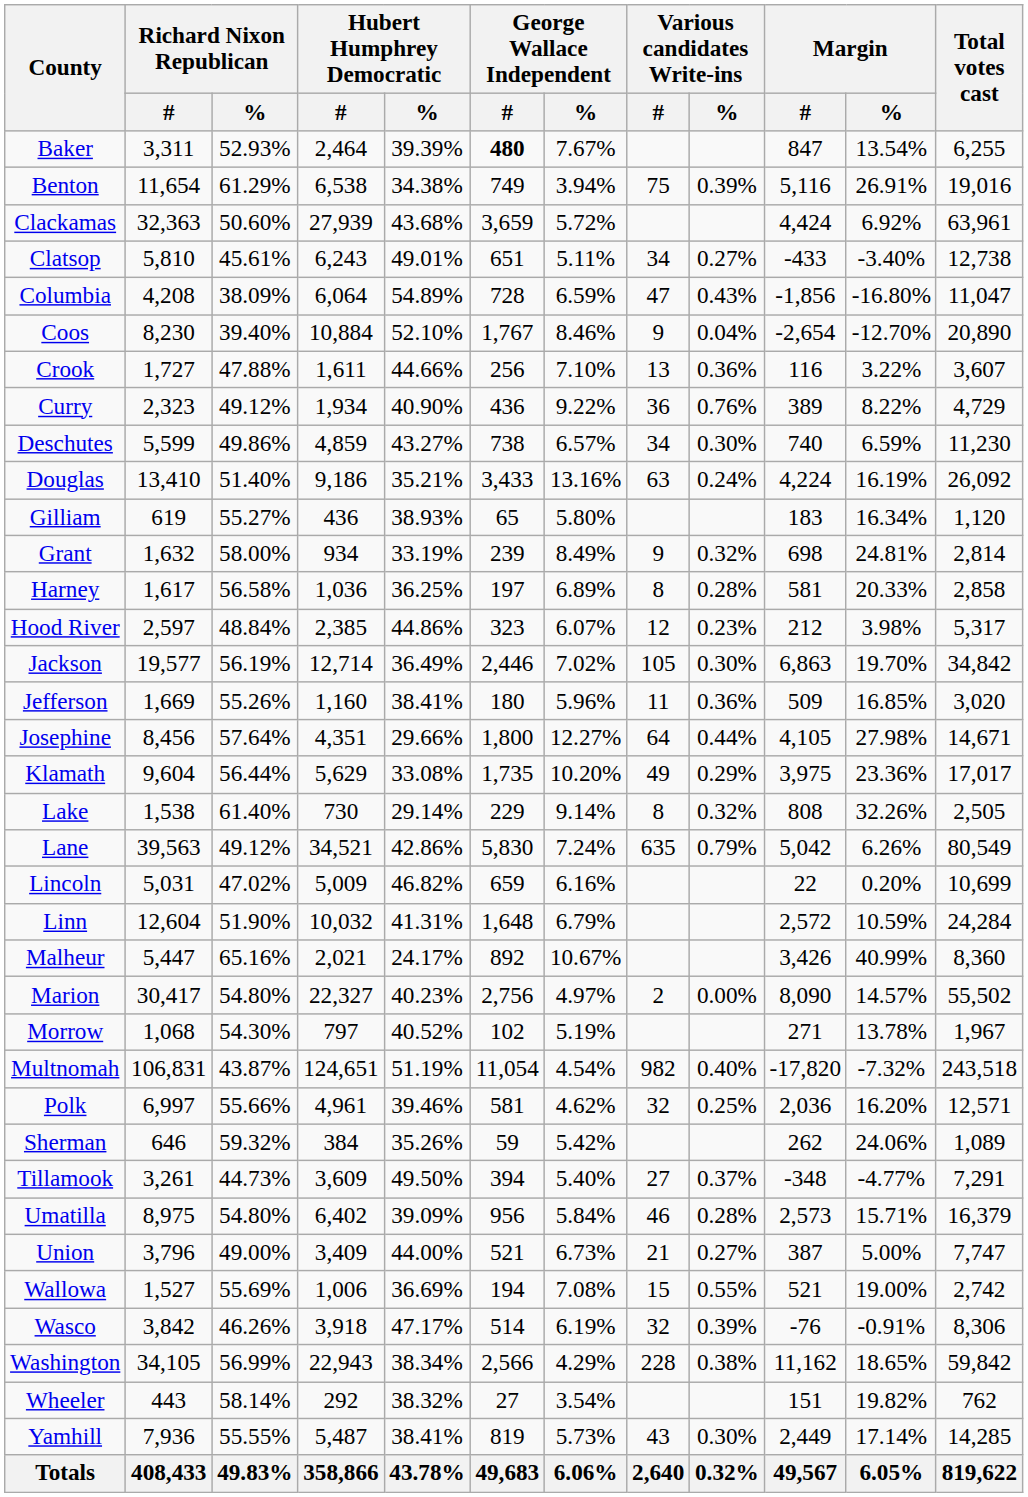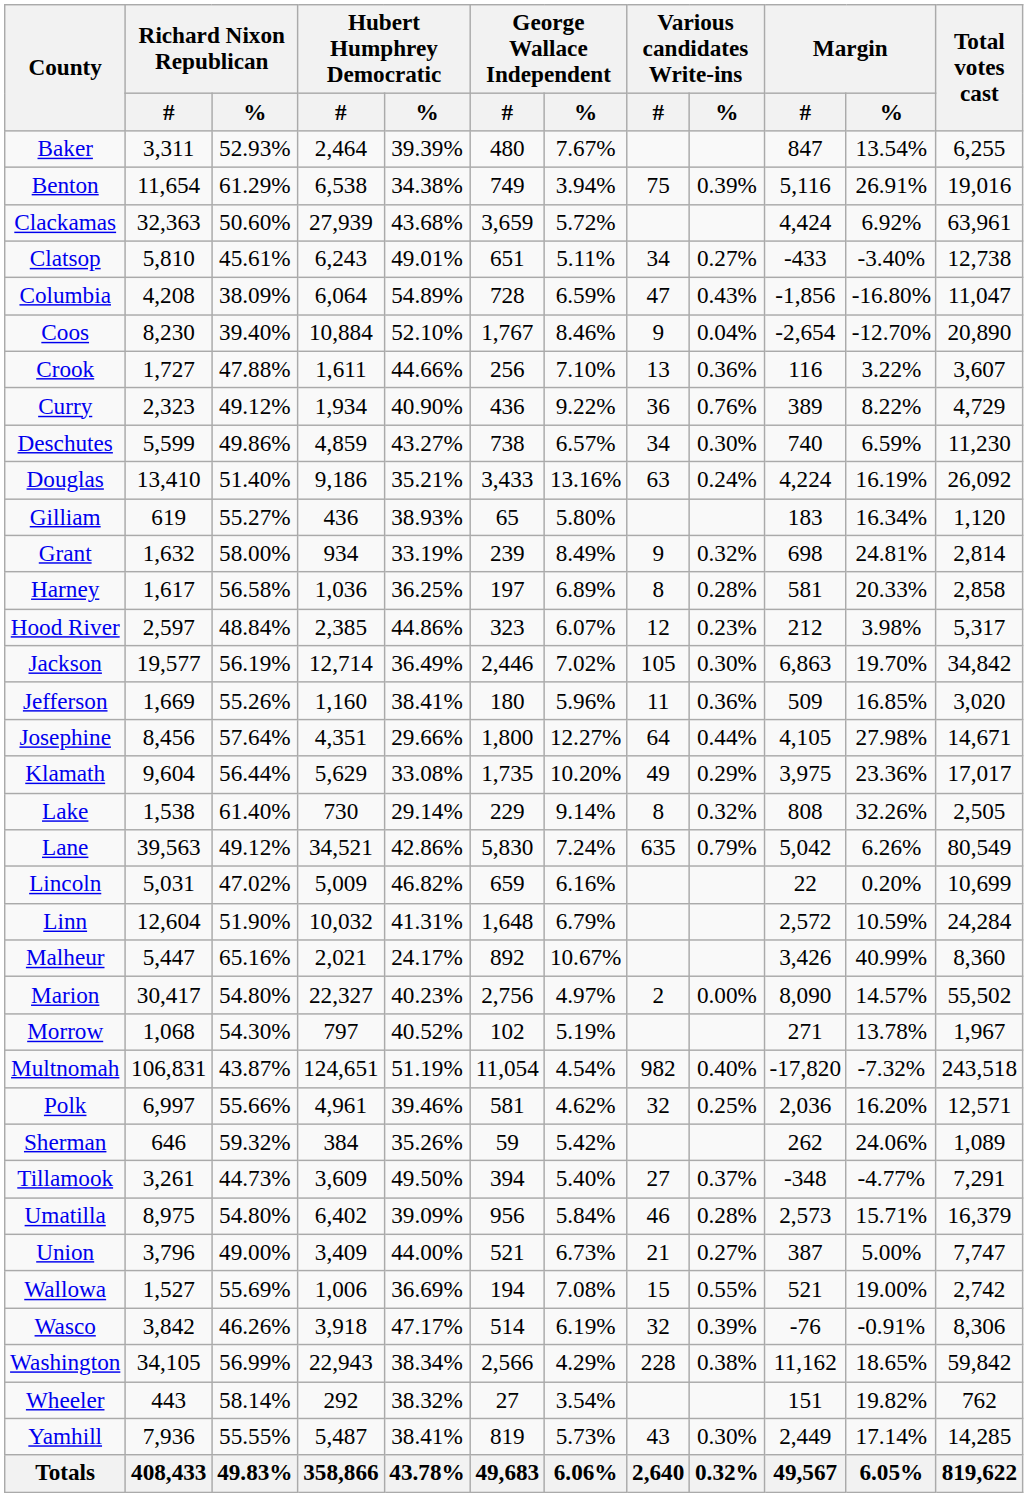(507, 148) bold -> (507, 148) normal
